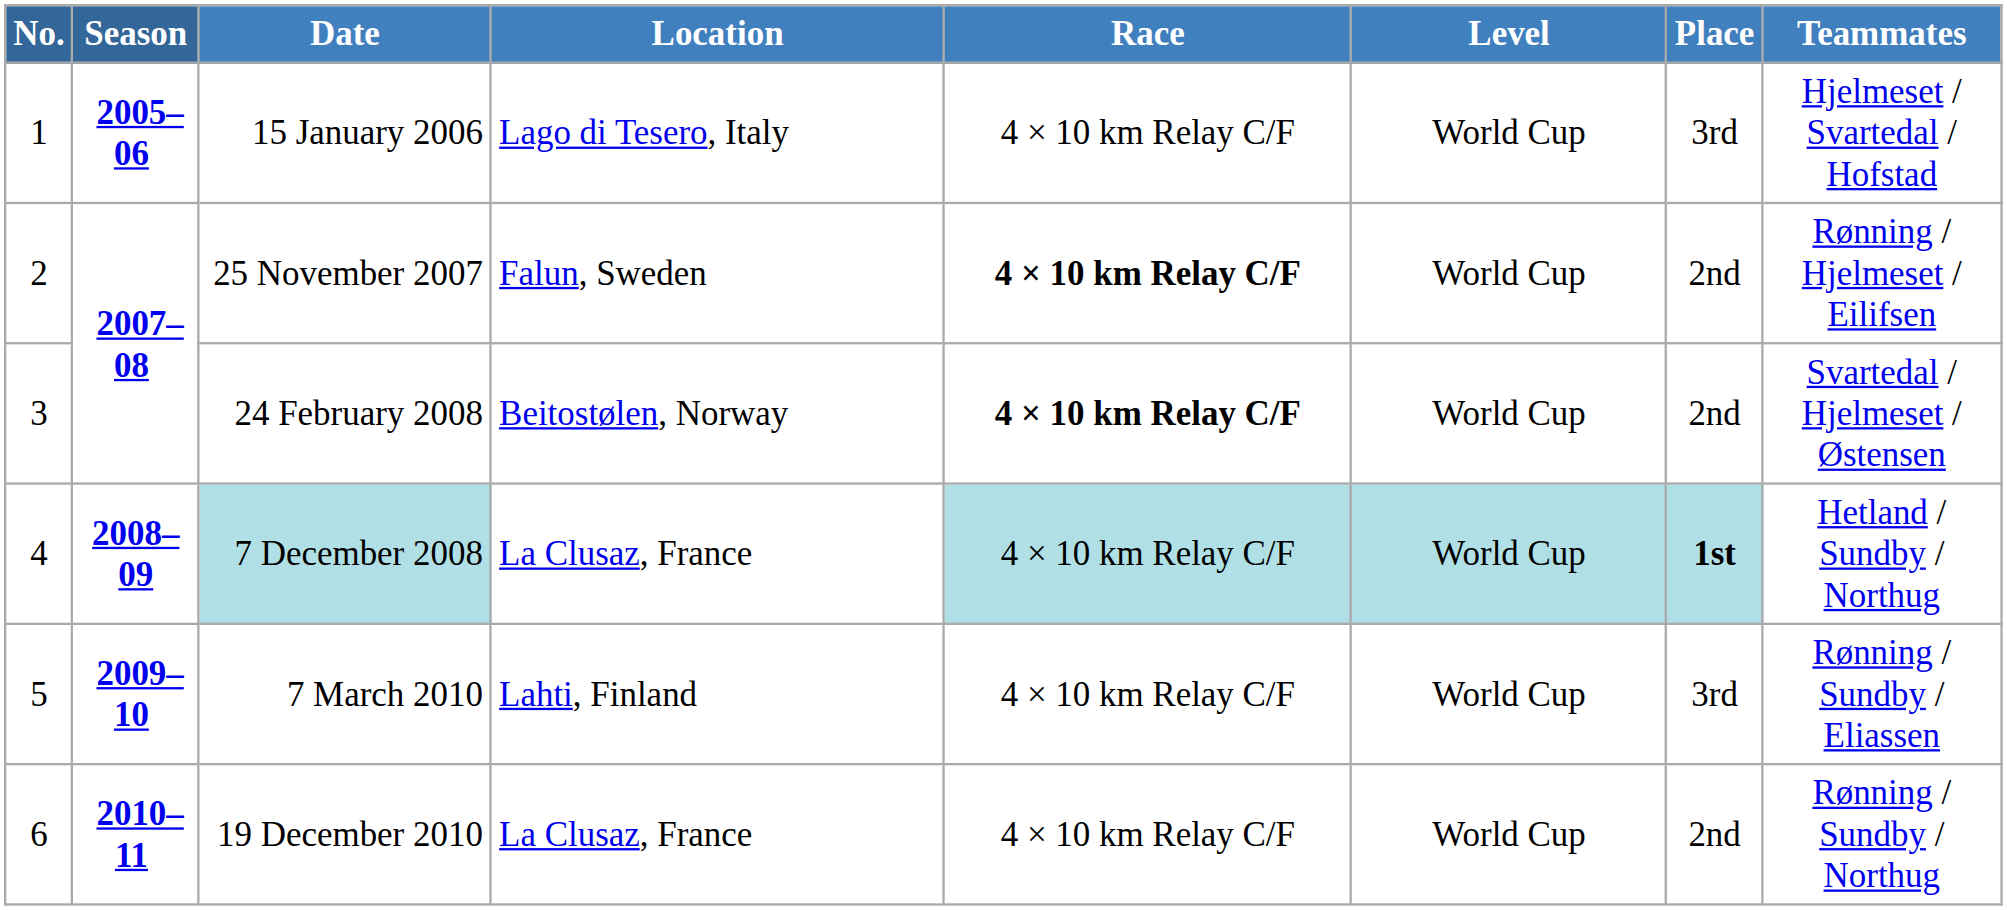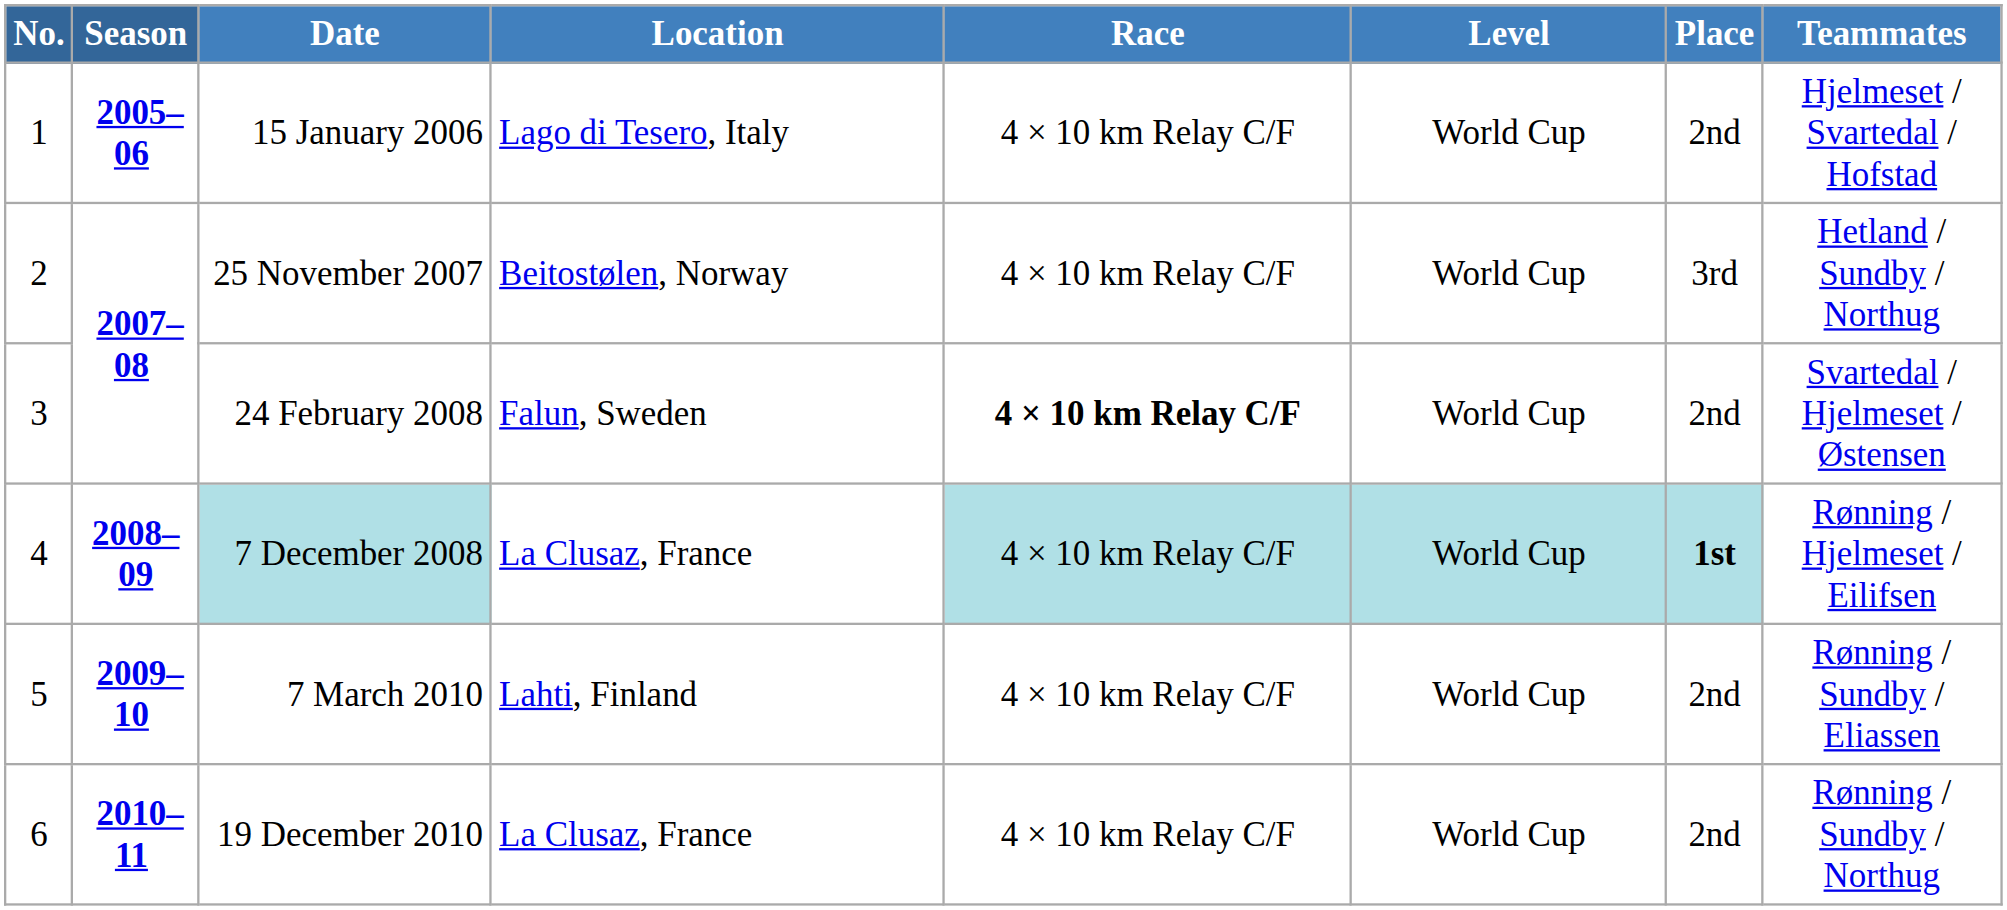(1715, 132) 3rd -> (1715, 132) 2nd
(603, 272) Falun, Sweden -> (644, 272) Beitostølen, Norway
(1148, 272) bold -> (1148, 272) normal
(1715, 272) 2nd -> (1715, 272) 3rd
(1882, 272) Rønning / Hjelmeset / Eilifsen -> (1882, 272) Hetland / Sundby / Northug
(644, 413) Beitostølen, Norway -> (603, 413) Falun, Sweden
(1882, 553) Hetland / Sundby / Northug -> (1882, 553) Rønning / Hjelmeset / Eilifsen
(1715, 694) 3rd -> (1715, 694) 2nd
